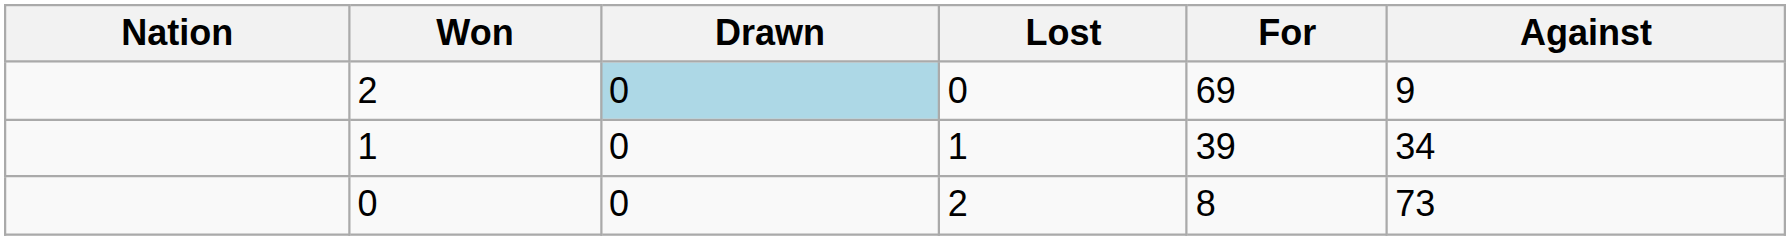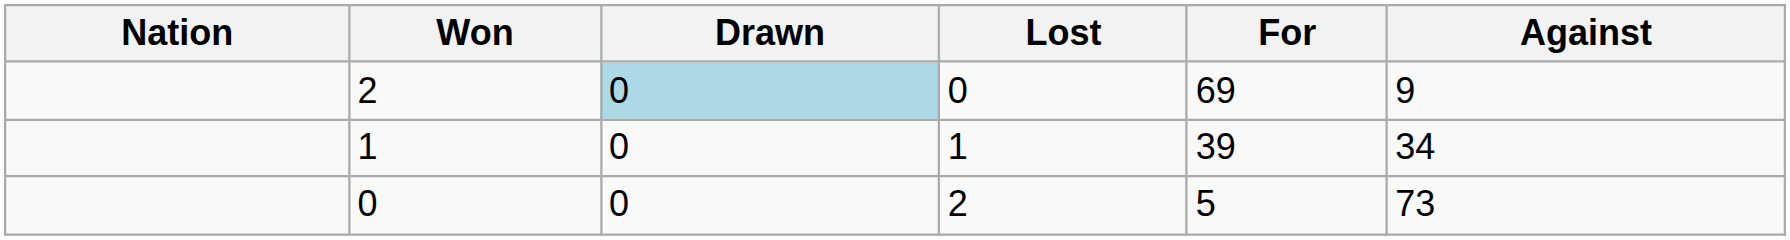(1206, 204) 8 -> (1206, 204) 5
